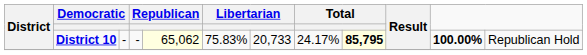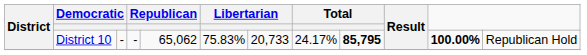(86, 39) bold -> (84, 39) normal
(180, 39) lightyellow background -> (178, 39) no background
(364, 39) lightyellow background -> (362, 39) no background
